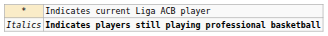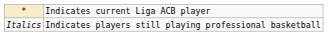(183, 25) bold -> (183, 25) normal
